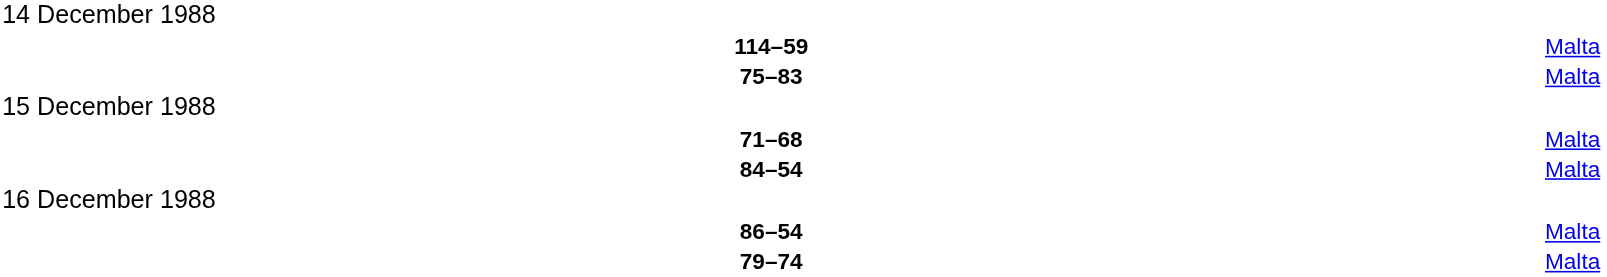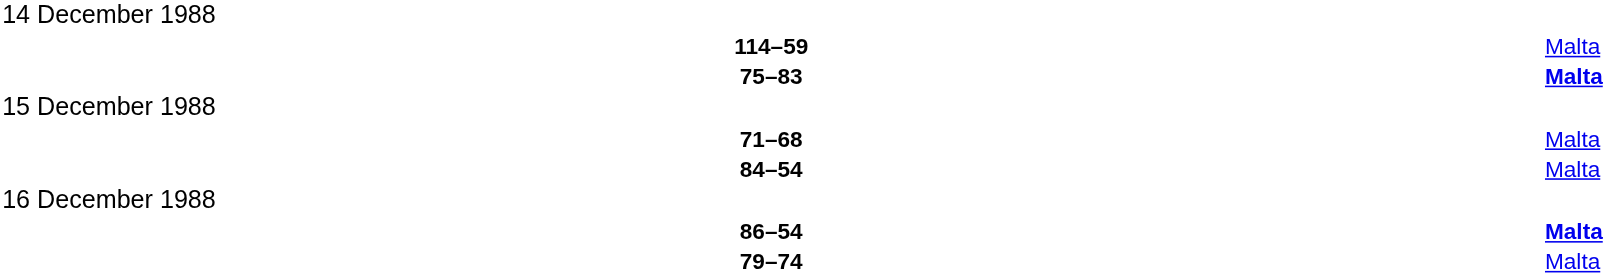(1573, 76) normal -> (1574, 76) bold
(1573, 232) normal -> (1574, 232) bold
